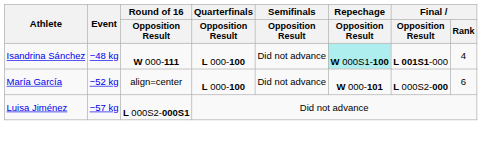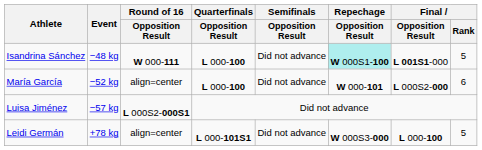(463, 57) 4 -> (463, 57) 5
+ row: (35, 133)
